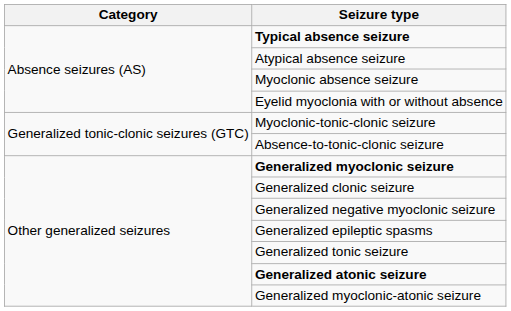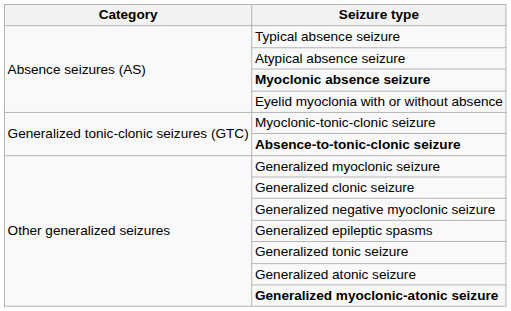(332, 36) bold -> (328, 36) normal
(337, 79) normal -> (343, 79) bold
(349, 144) normal -> (358, 144) bold
(354, 166) bold -> (348, 166) normal
(341, 274) bold -> (335, 274) normal
(368, 295) normal -> (377, 295) bold
